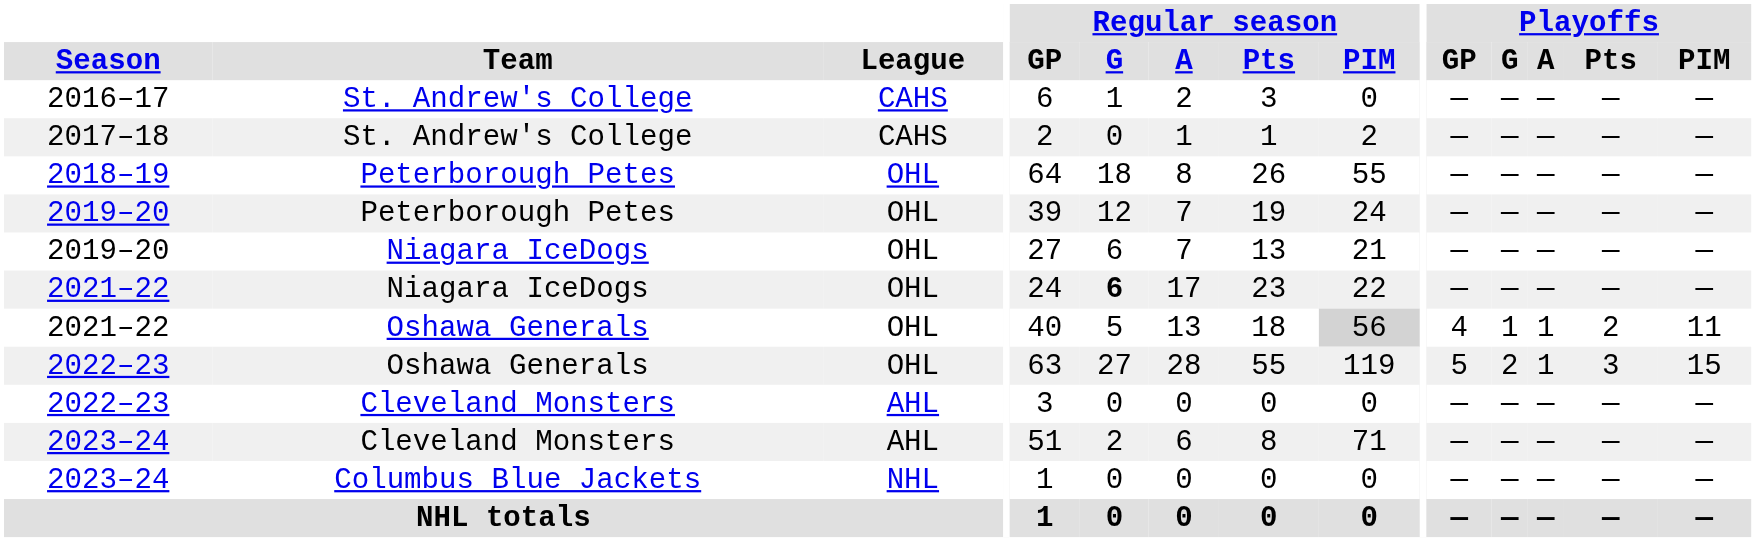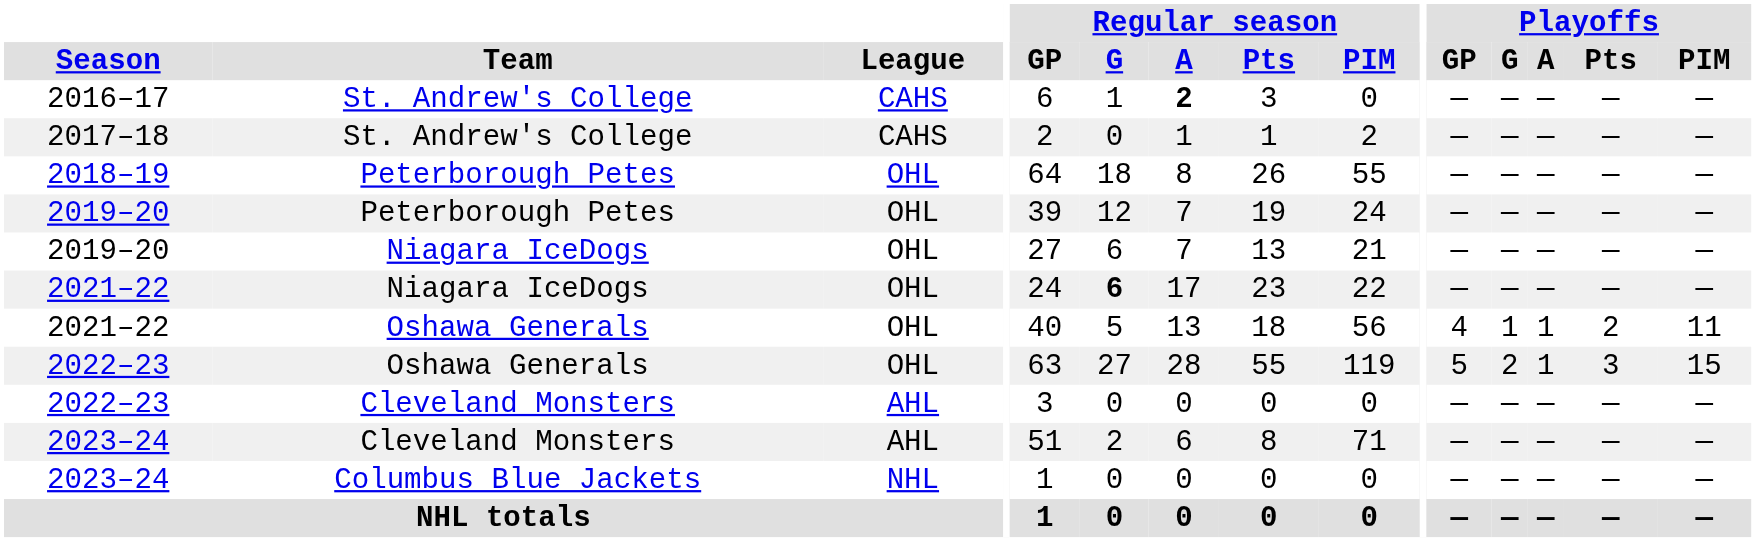(1184, 99) normal -> (1184, 99) bold
(1369, 328) lightgrey background -> (1369, 328) no background
